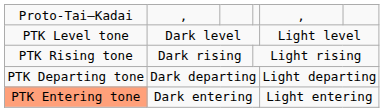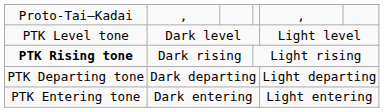(76, 56) normal -> (76, 56) bold
(76, 97) lightsalmon background -> (76, 97) no background
